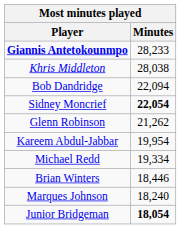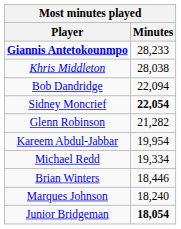(153, 123) 21,262 -> (153, 123) 21,282
